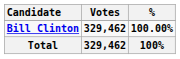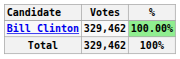(152, 29) no background -> (152, 29) lightgreen background
